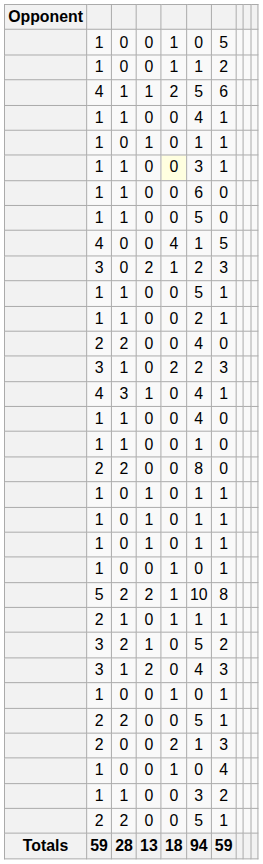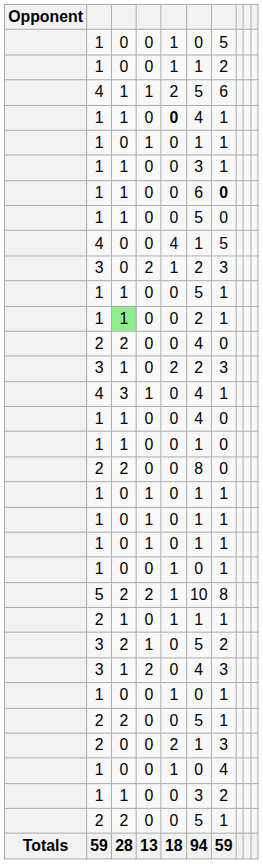(174, 117) normal -> (174, 117) bold
(174, 167) lightyellow background -> (174, 167) no background
(224, 192) normal -> (224, 192) bold
(124, 318) no background -> (124, 318) lightgreen background
